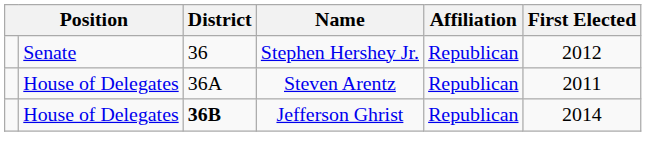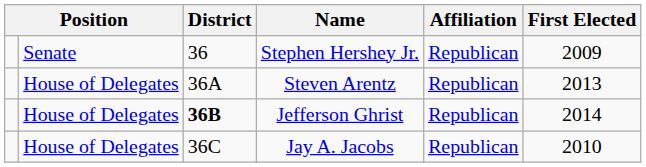(582, 51) 2012 -> (582, 51) 2009
(582, 83) 2011 -> (582, 83) 2013
+ row: (340, 146)
